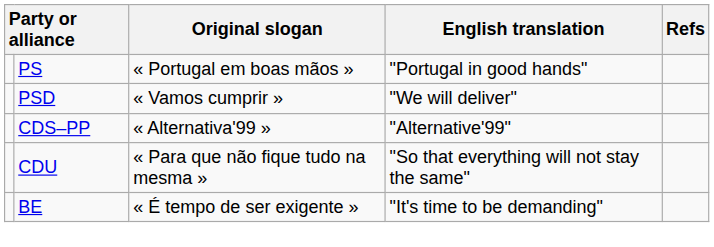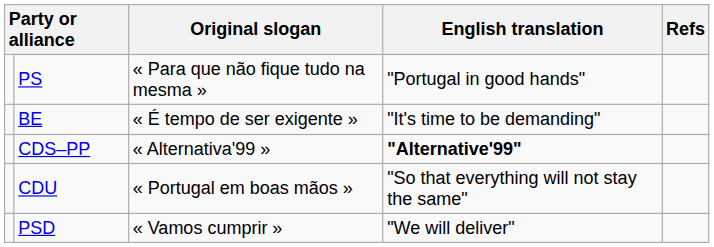(243, 68) « Portugal em boas mãos » -> (249, 79) « Para que não fique tudo na mesma »
rows swapped: (37, 97) <-> (30, 206)
(450, 127) normal -> (454, 148) bold
(249, 166) « Para que não fique tudo na mesma » -> (243, 187) « Portugal em boas mãos »
